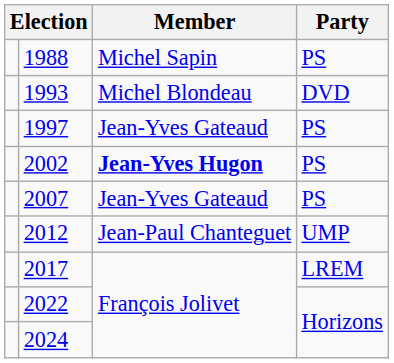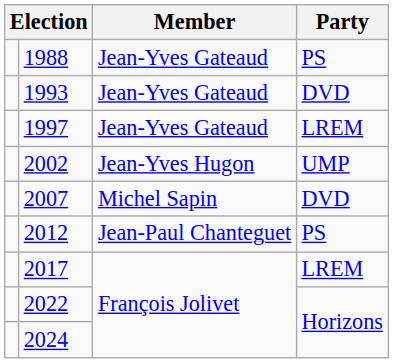(158, 57) Michel Sapin -> (183, 57) Jean-Yves Gateaud
(175, 92) Michel Blondeau -> (183, 92) Jean-Yves Gateaud
(314, 127) PS -> (332, 127) LREM
(180, 163) bold -> (176, 163) normal
(314, 163) PS -> (326, 163) UMP
(183, 198) Jean-Yves Gateaud -> (158, 198) Michel Sapin
(314, 198) PS -> (326, 198) DVD
(326, 233) UMP -> (314, 233) PS
